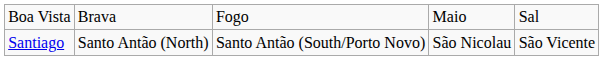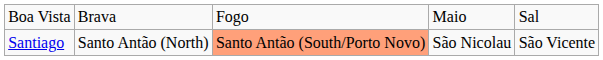(321, 42) no background -> (321, 42) lightsalmon background
